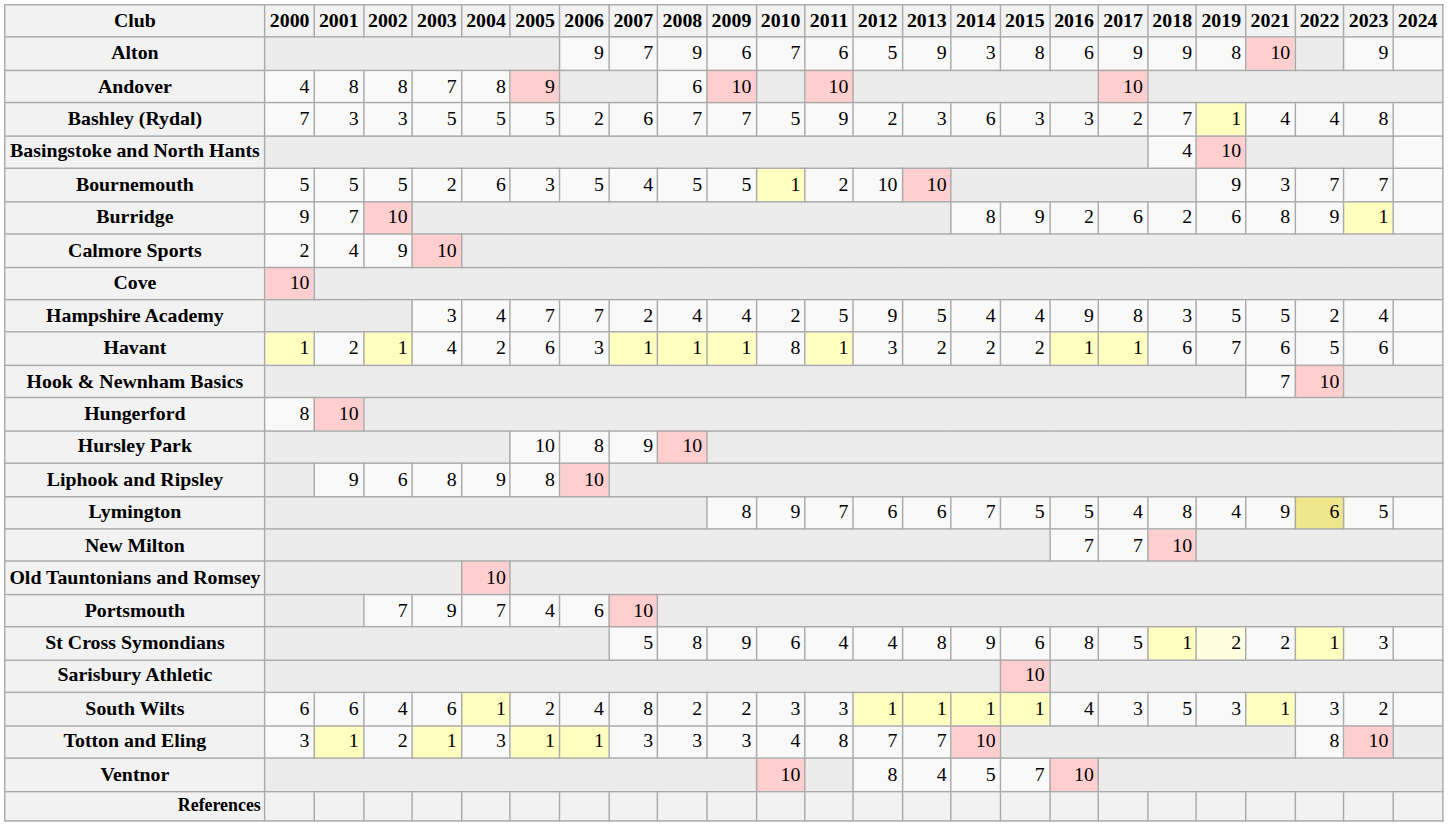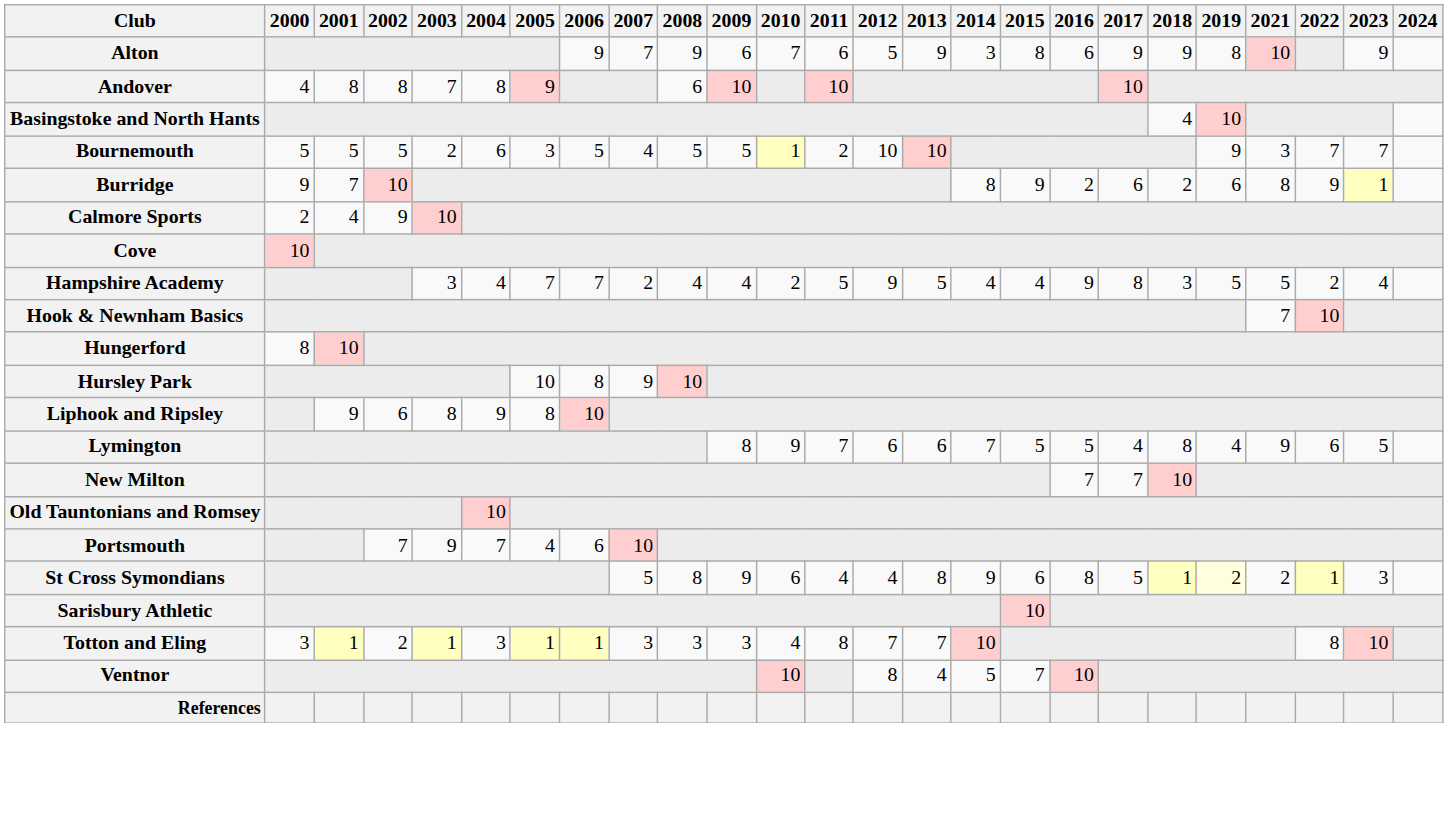- row: (135, 118)
- row: (135, 348)
(1334, 511) khaki background -> (1334, 446) no background
- row: (135, 708)
